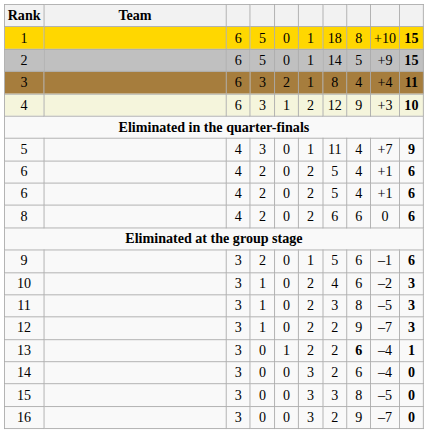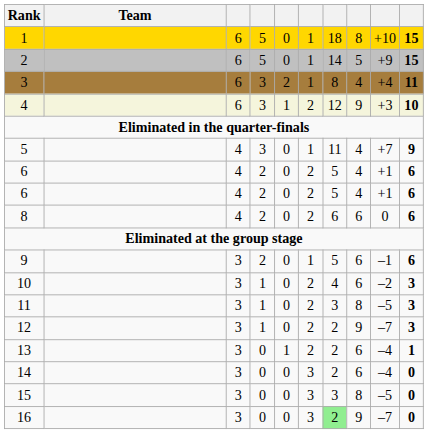(359, 350) bold -> (359, 350) normal
(335, 417) no background -> (335, 417) lightgreen background
